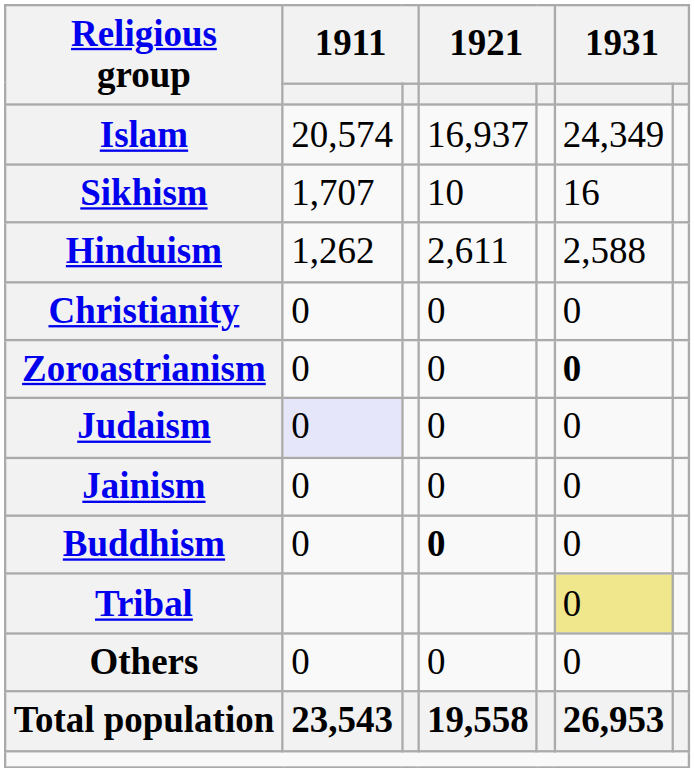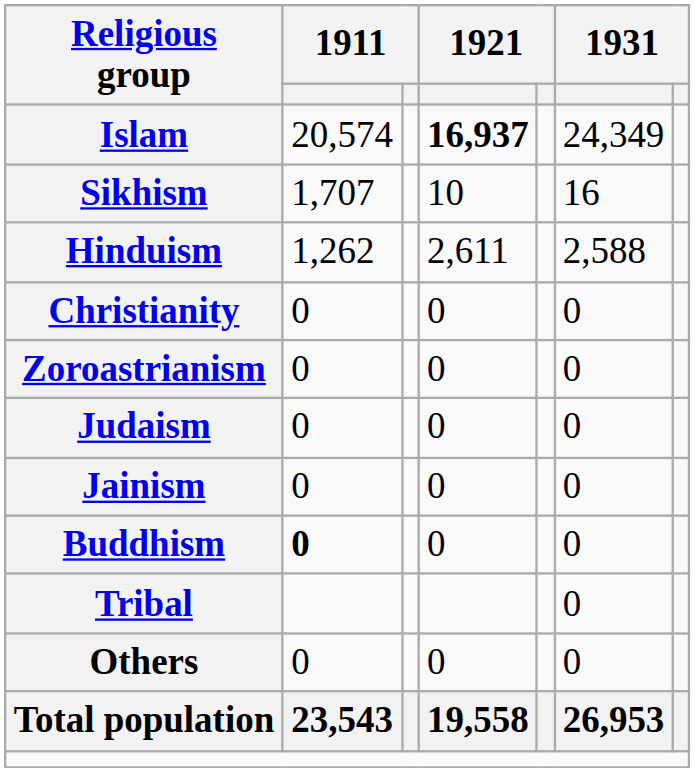(478, 134) normal -> (478, 134) bold
(572, 368) bold -> (572, 368) normal
(301, 427) lavender background -> (301, 427) no background
(301, 544) normal -> (301, 544) bold
(436, 544) bold -> (436, 544) normal
(572, 602) khaki background -> (572, 602) no background
